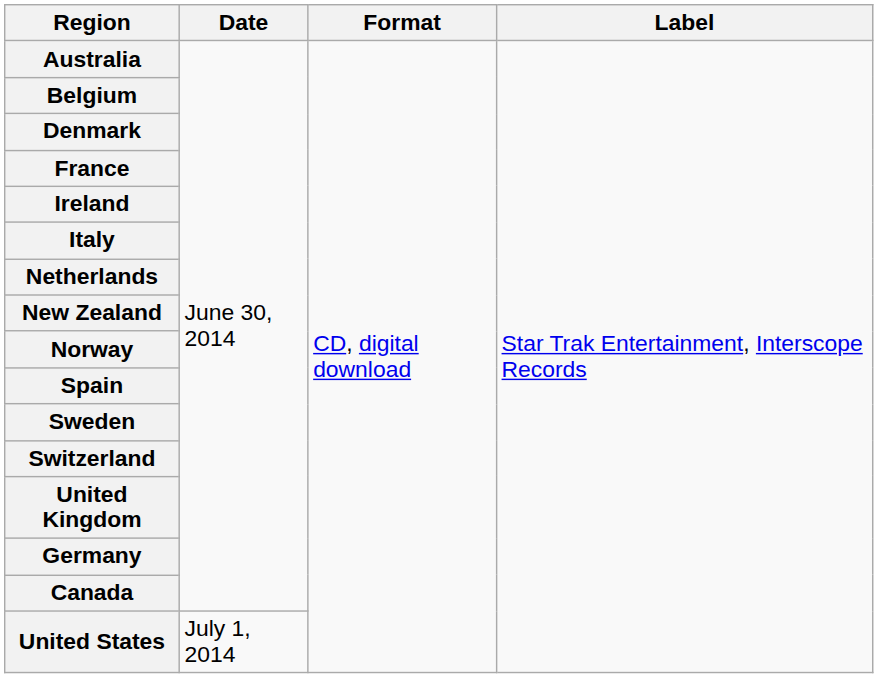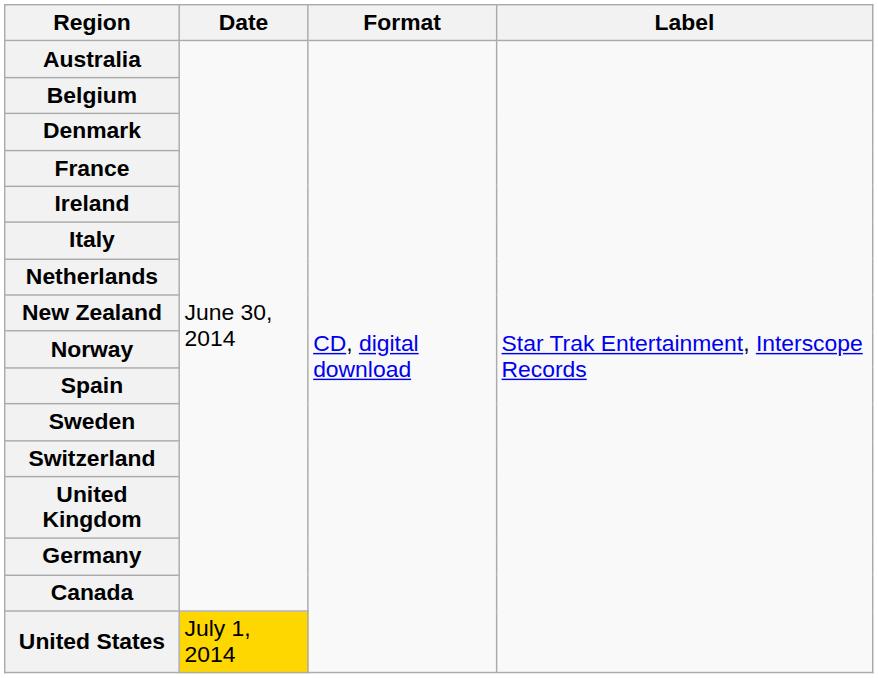(218, 641) no background -> (218, 641) gold background
